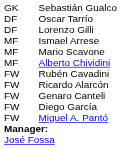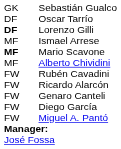(11, 30) normal -> (11, 30) bold
(11, 52) normal -> (11, 52) bold
